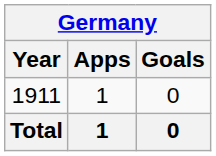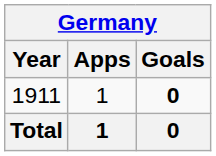(173, 95) normal -> (173, 95) bold
